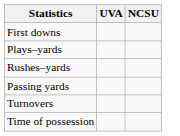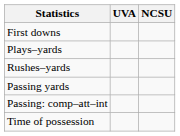+ row: (57, 103)
- row: (30, 103)
